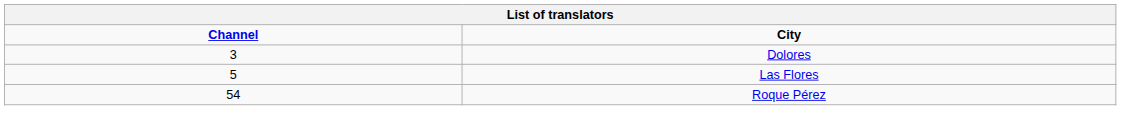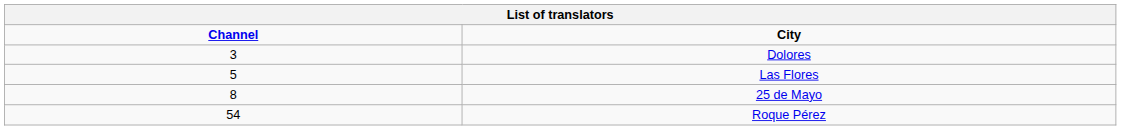+ row: (789, 95)
